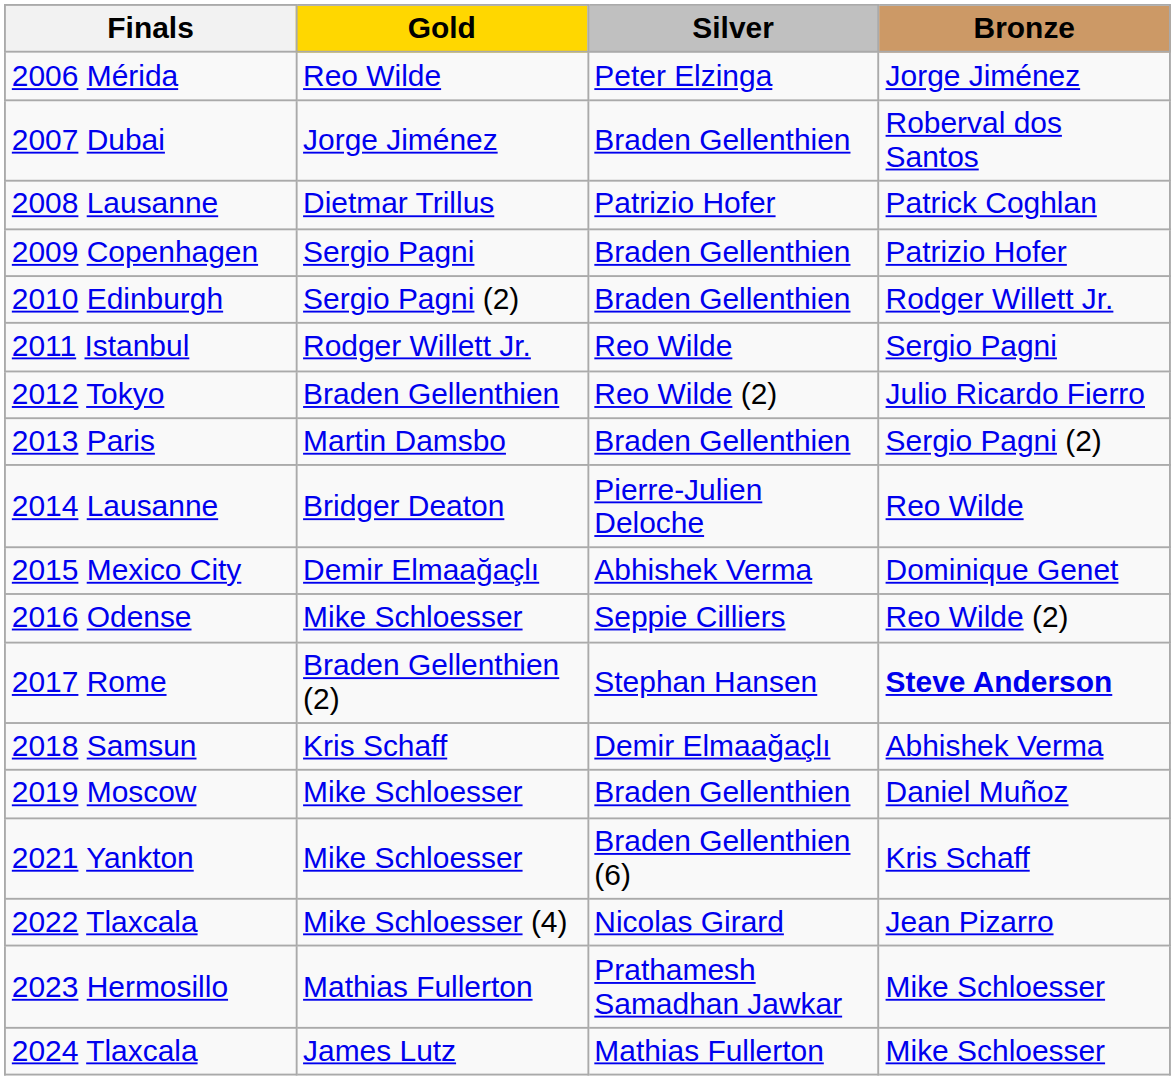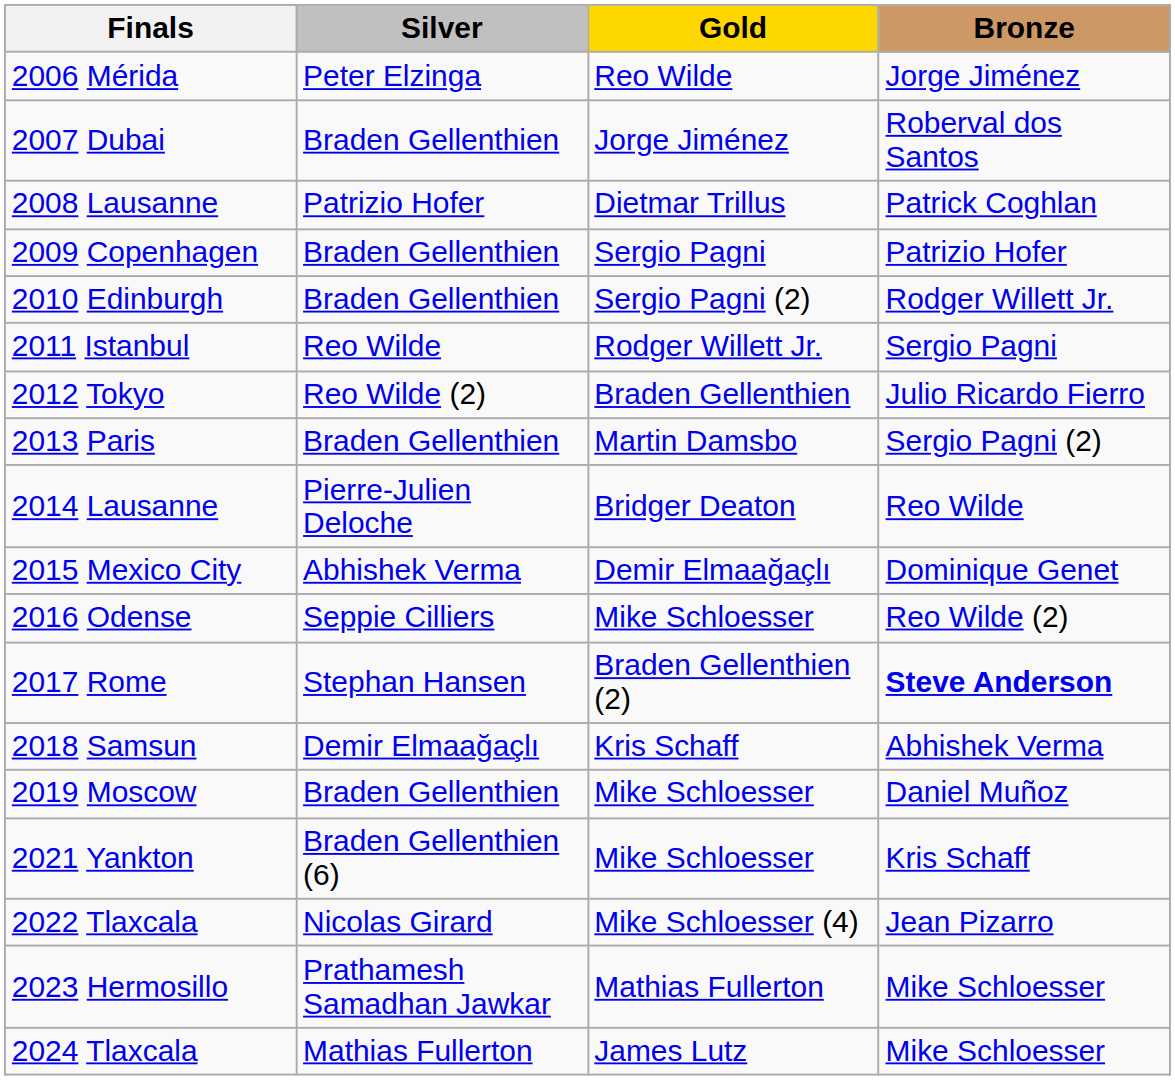columns swapped: (442, 28) <-> (733, 28)
